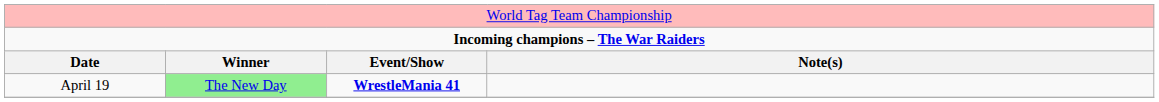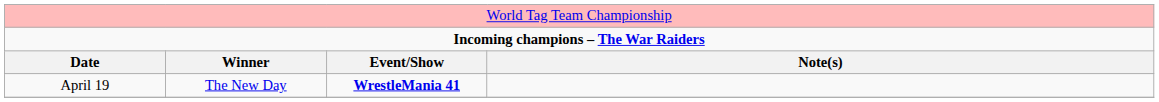(246, 85) lightgreen background -> (246, 85) no background
